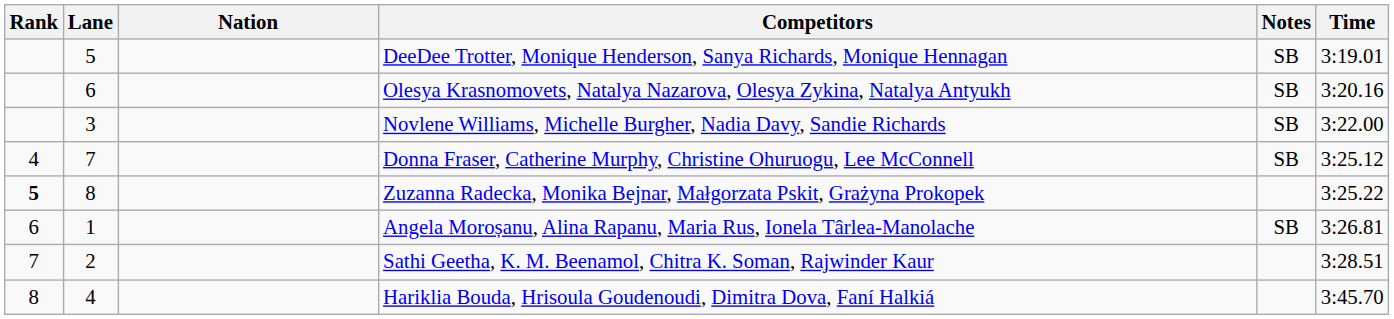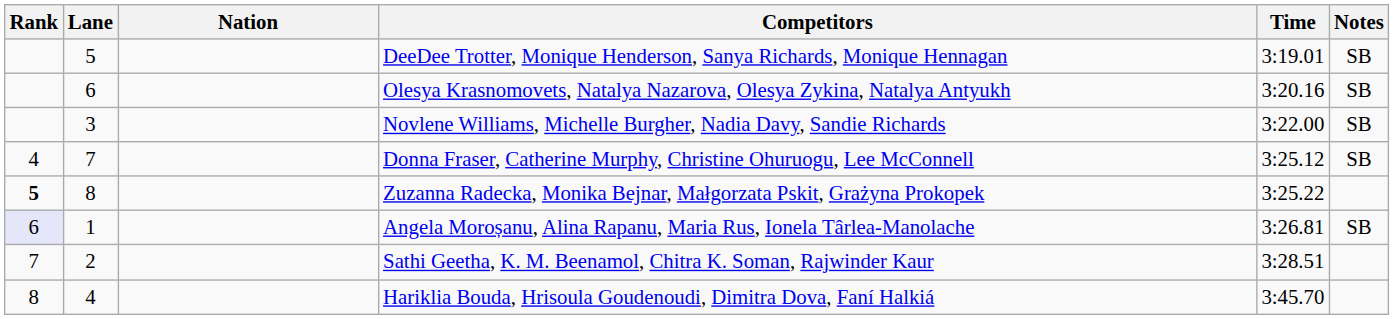columns swapped: (1352, 21) <-> (1286, 21)
(34, 227) no background -> (34, 227) lavender background
